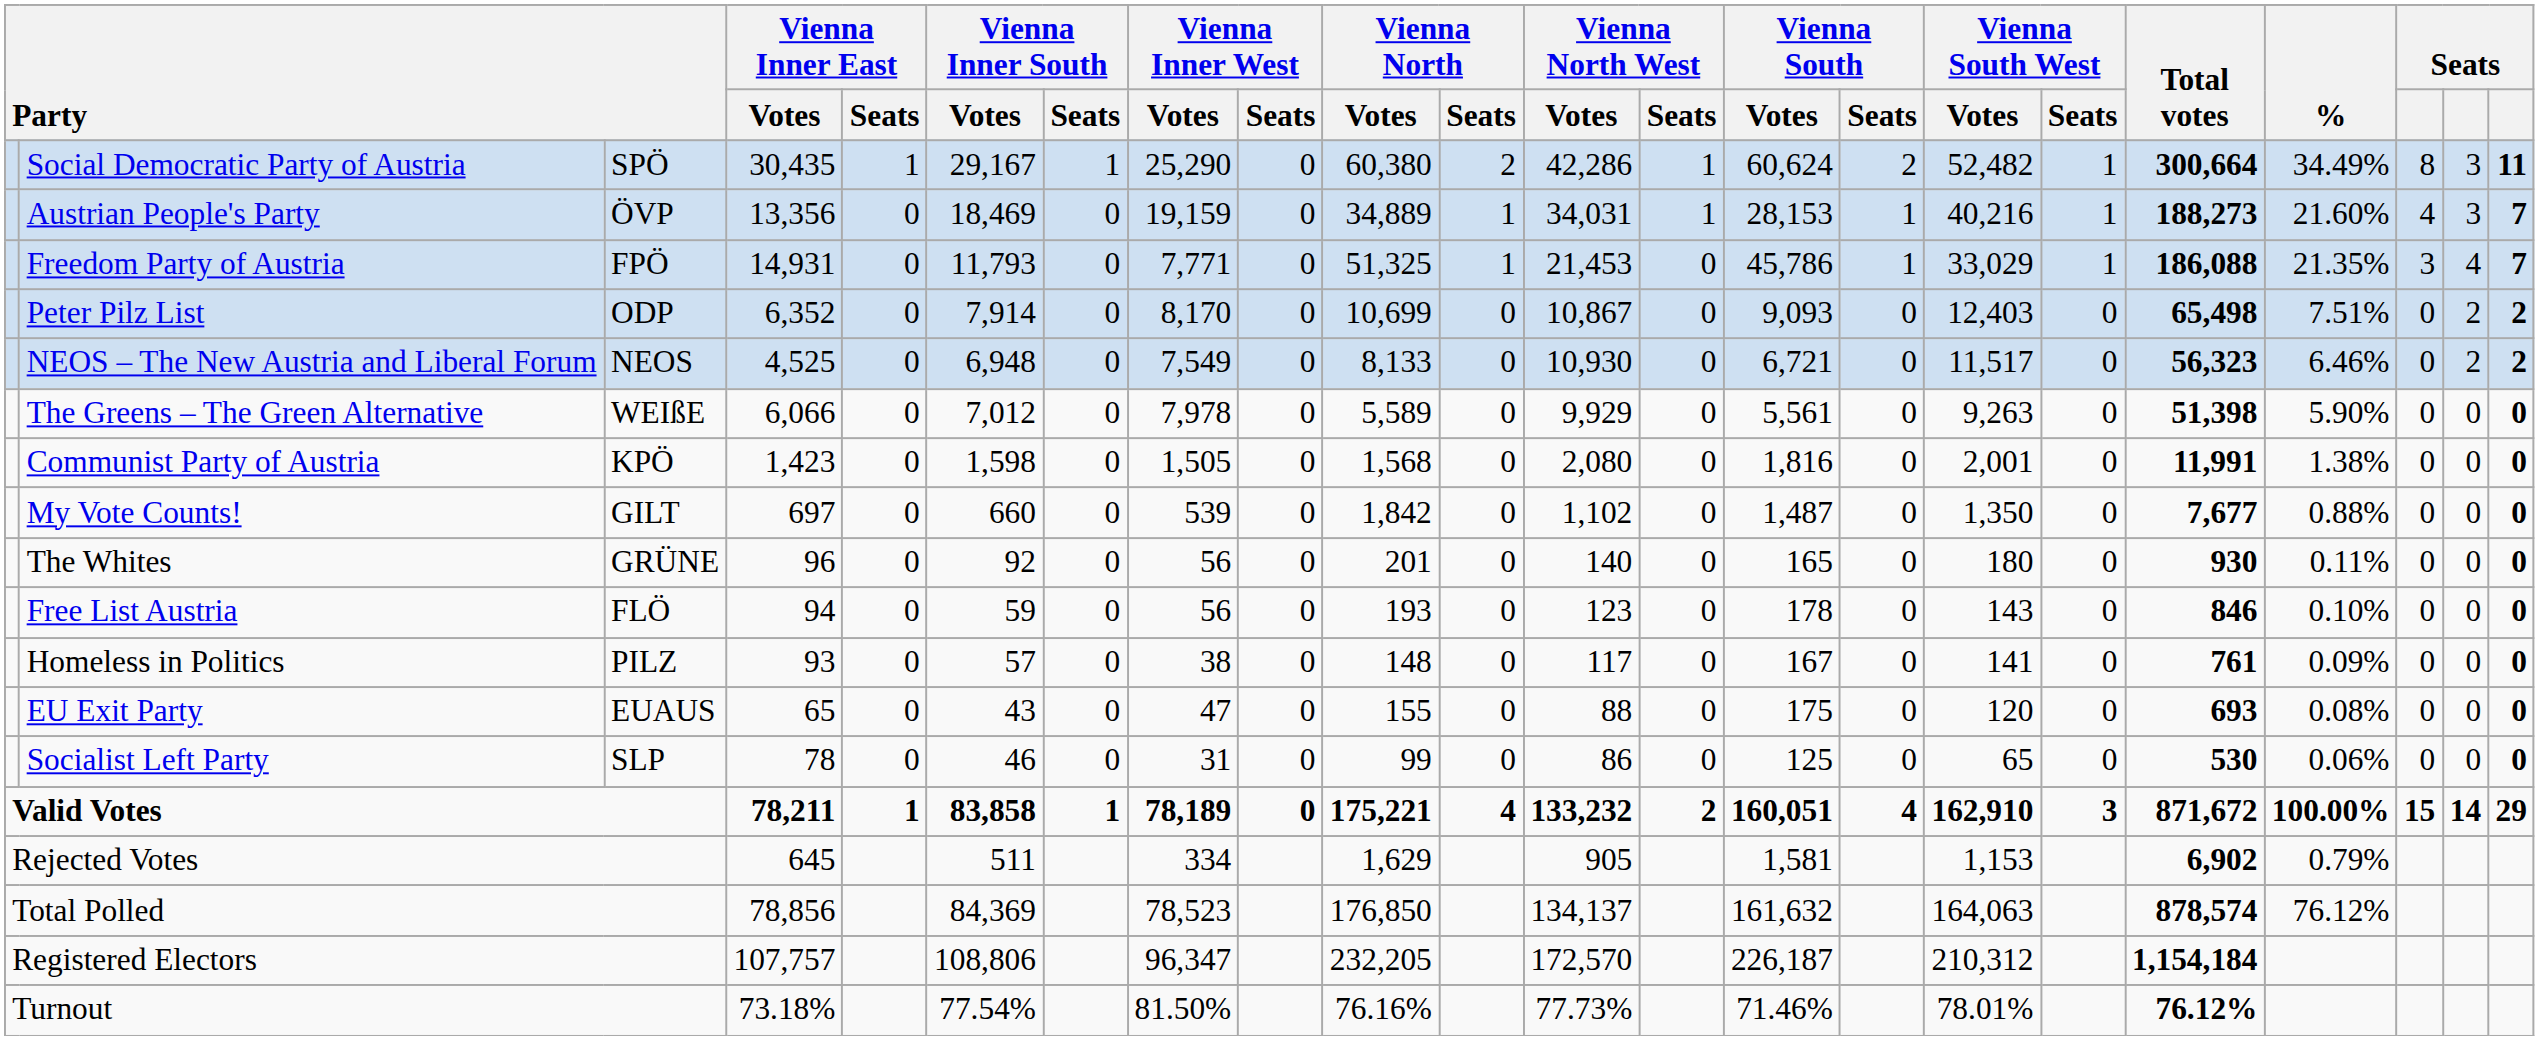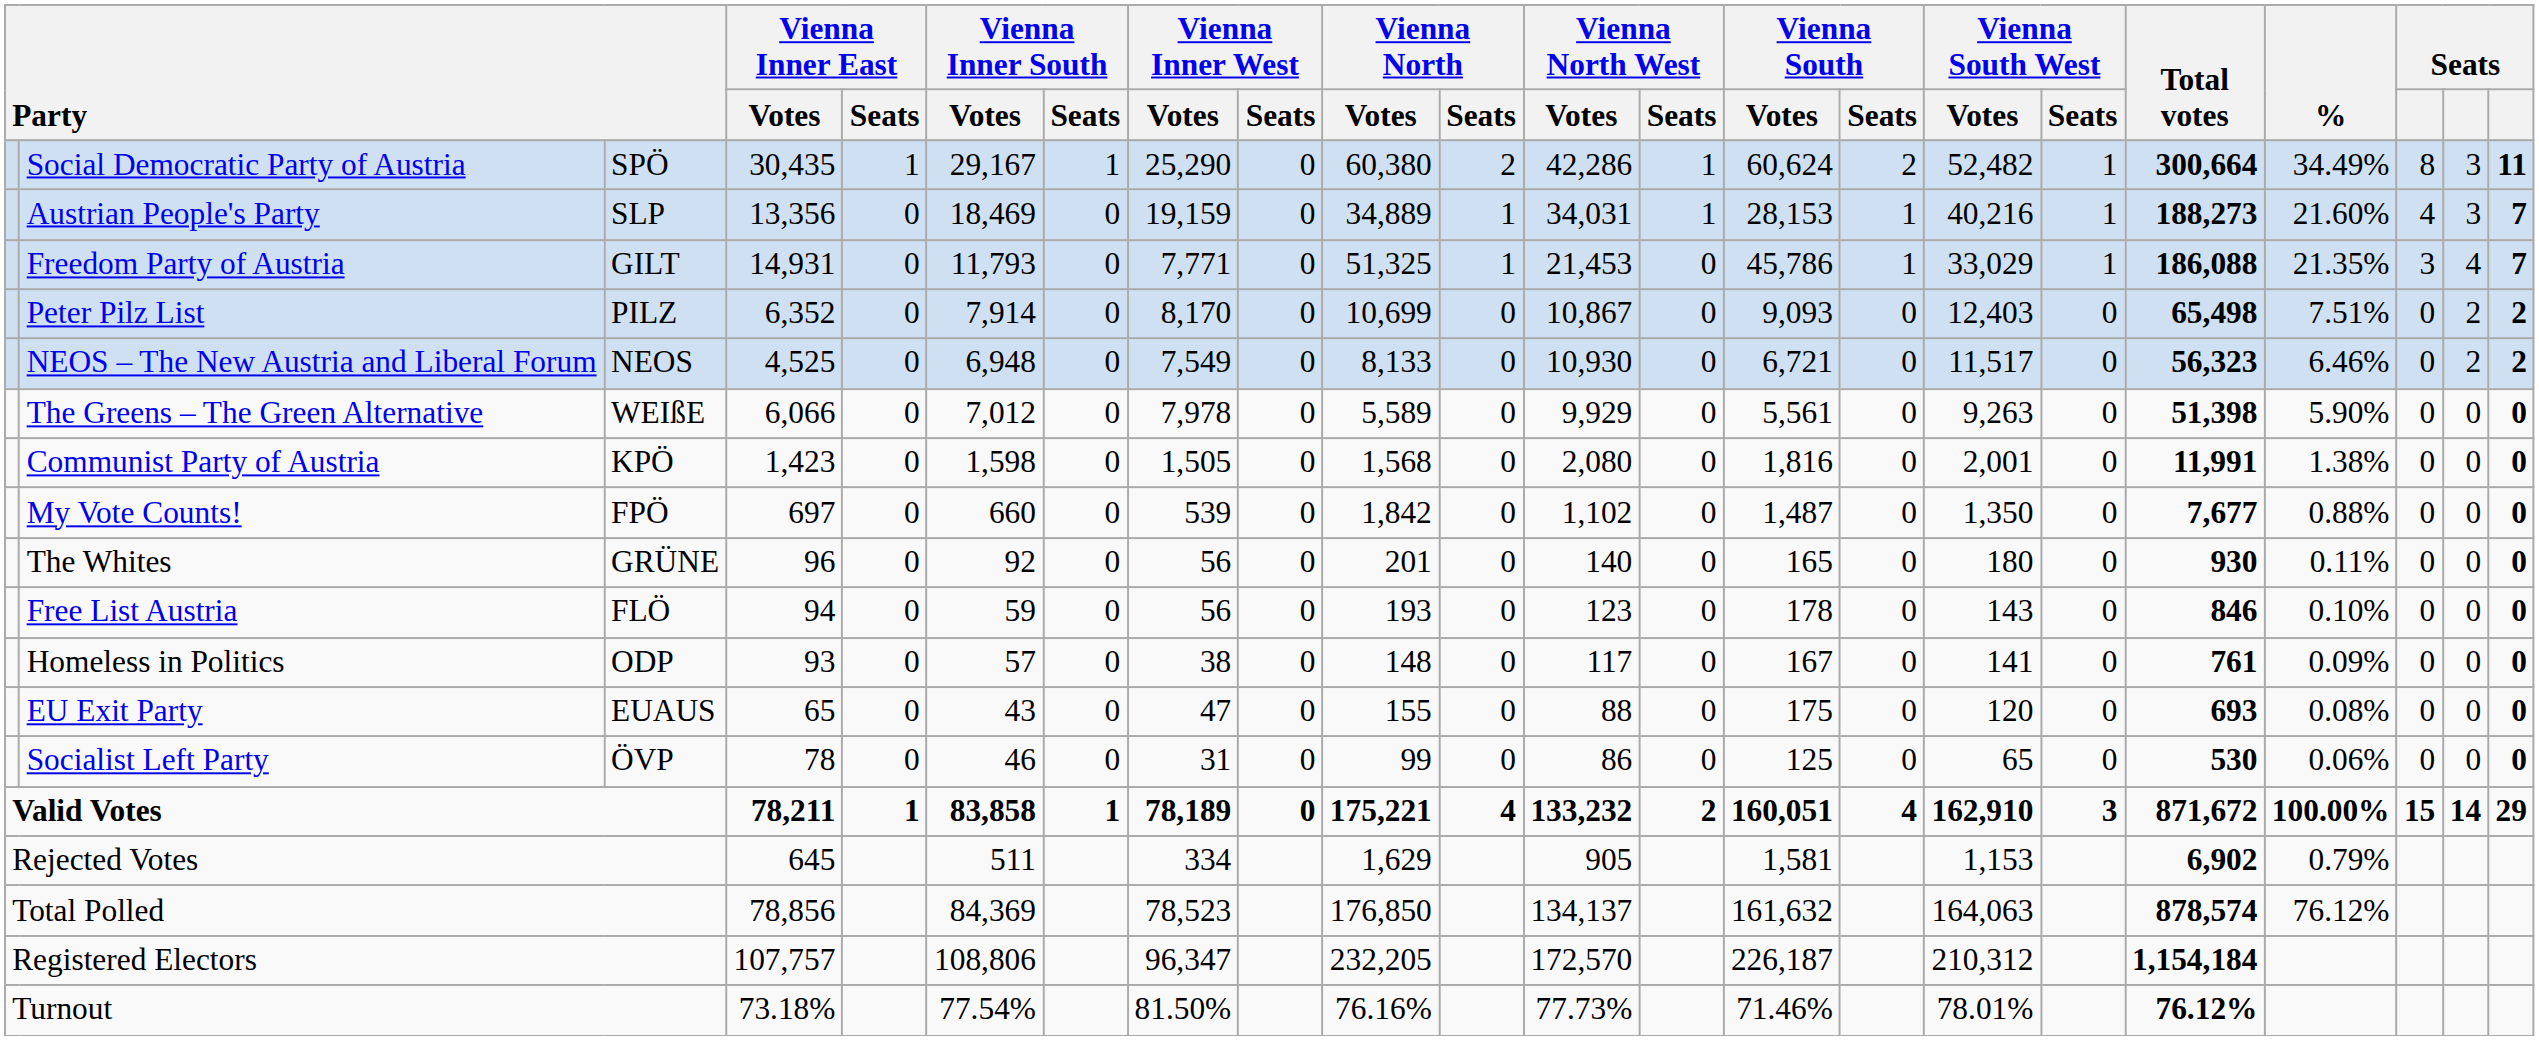(642, 213) ÖVP -> (638, 213) SLP
(640, 263) FPÖ -> (645, 263) GILT
(642, 313) ODP -> (644, 313) PILZ
(645, 512) GILT -> (640, 512) FPÖ
(644, 661) PILZ -> (642, 661) ODP
(638, 760) SLP -> (642, 760) ÖVP
